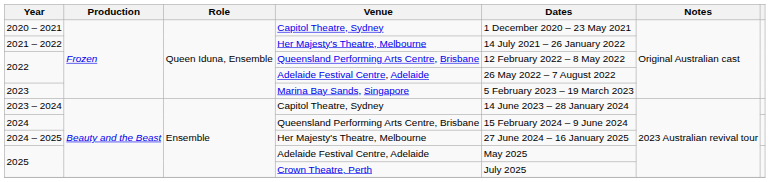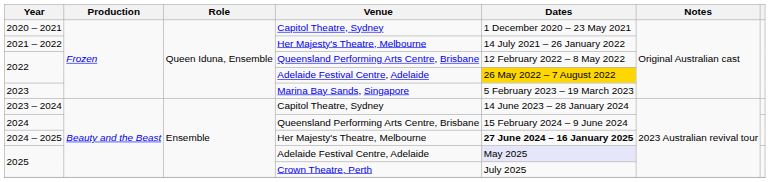(550, 75) no background -> (550, 75) gold background
(556, 138) normal -> (558, 138) bold
(506, 153) no background -> (506, 153) lavender background
